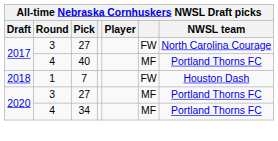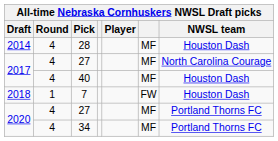+ row: (19, 45)
(52, 45) 3 -> (52, 62) 4
(149, 45) FW -> (149, 62) MF
(216, 62) Portland Thorns FC -> (216, 78) Houston Dash
(52, 95) 3 -> (52, 111) 4
